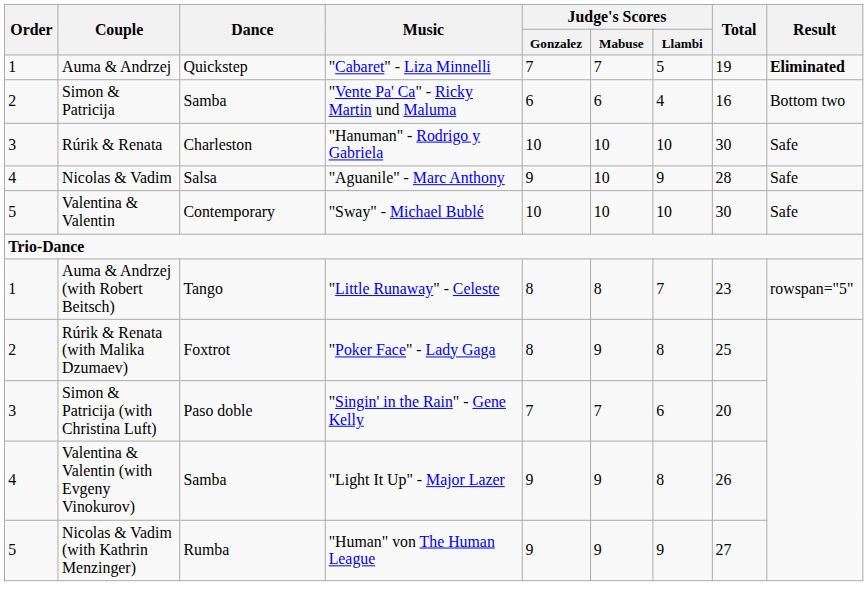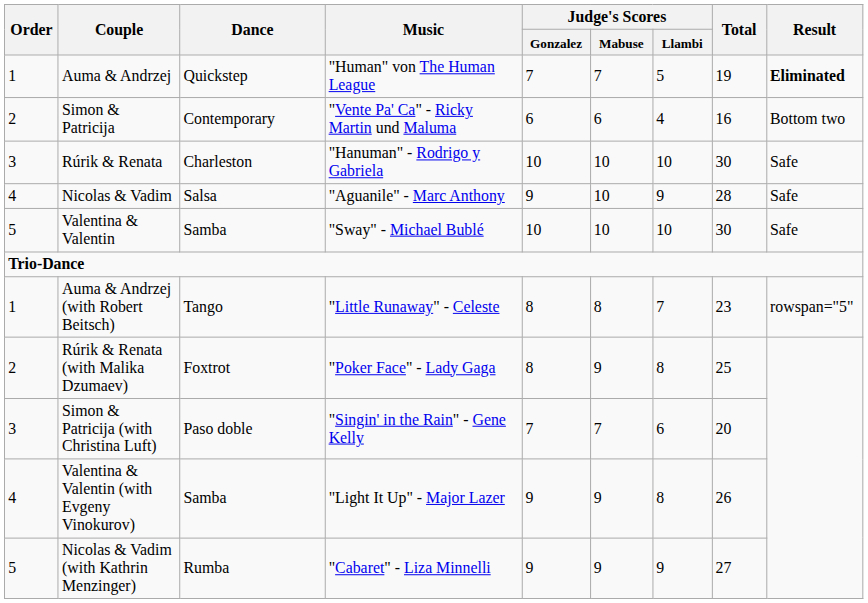(410, 67) "Cabaret" - Liza Minnelli -> (412, 76) "Human" von The Human League
(205, 101) Samba -> (229, 119) Contemporary
(229, 212) Contemporary -> (205, 230) Samba
(412, 550) "Human" von The Human League -> (410, 567) "Cabaret" - Liza Minnelli
